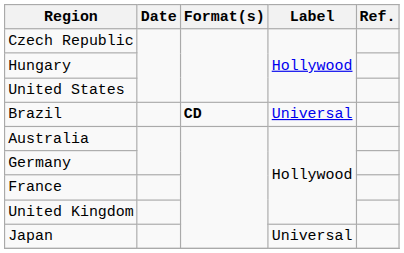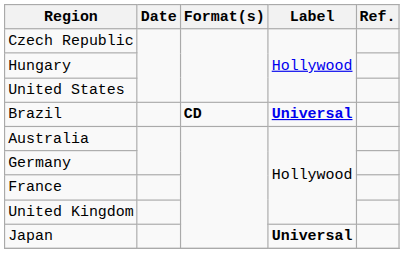(312, 114) normal -> (312, 114) bold
(312, 236) normal -> (312, 236) bold
